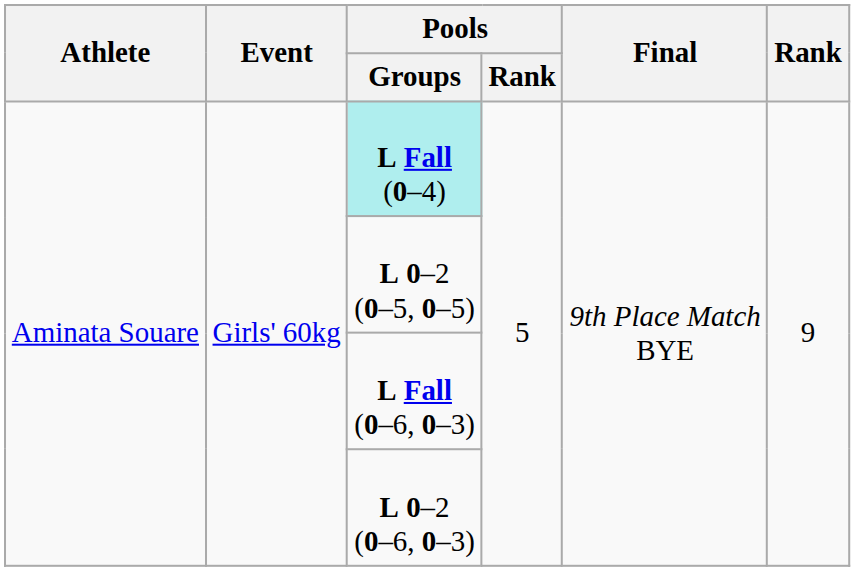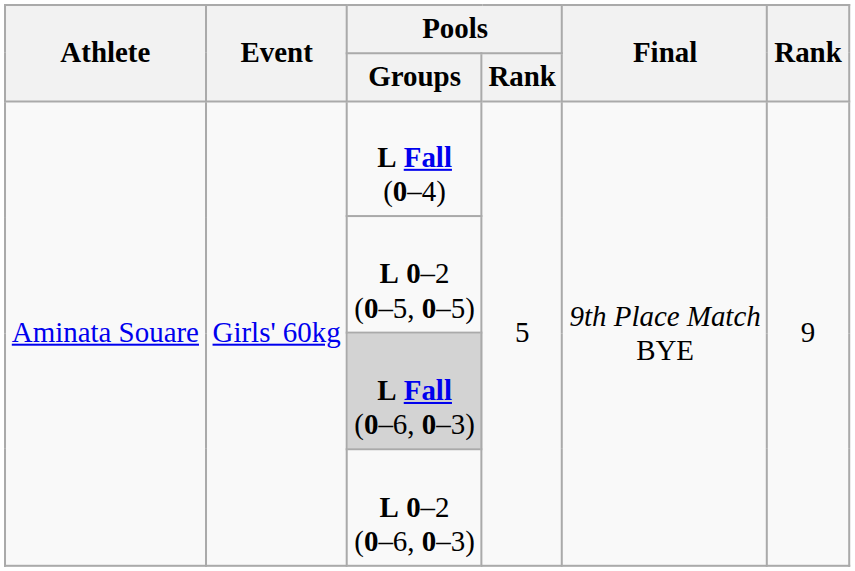(415, 175) paleturquoise background -> (415, 175) no background
(415, 407) no background -> (415, 407) lightgrey background
